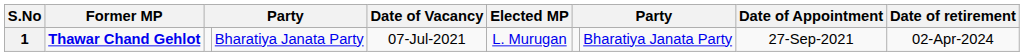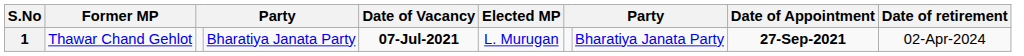(124, 39) bold -> (120, 39) normal
(427, 39) normal -> (419, 39) bold
(811, 39) normal -> (803, 39) bold
